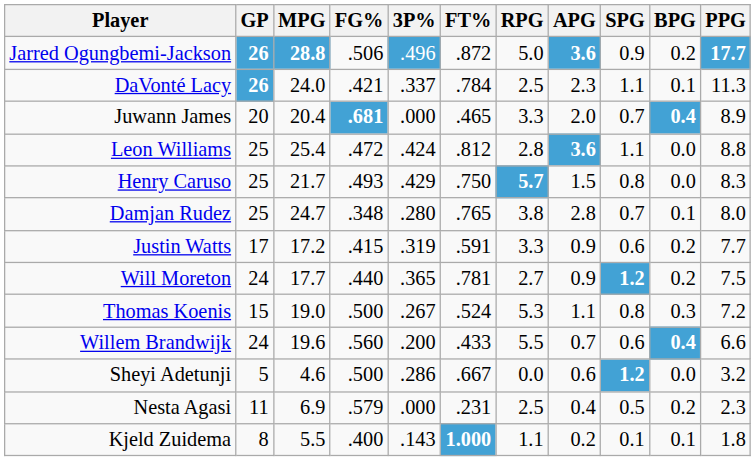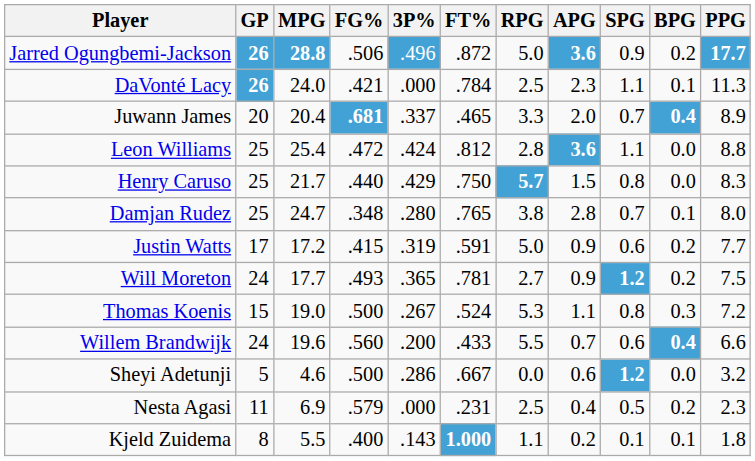(418, 85) .337 -> (418, 85) .000
(418, 117) .000 -> (418, 117) .337
(366, 181) .493 -> (366, 181) .440
(531, 246) 3.3 -> (531, 246) 5.0
(366, 278) .440 -> (366, 278) .493
